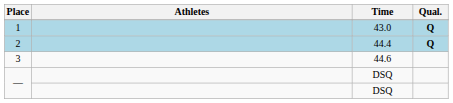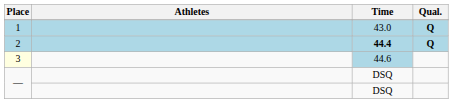(382, 43) normal -> (382, 43) bold
(18, 59) no background -> (18, 59) lightyellow background
(382, 59) no background -> (382, 59) lightblue background
